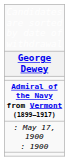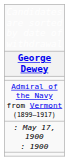(34, 100) bold -> (34, 100) normal
